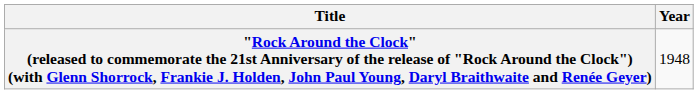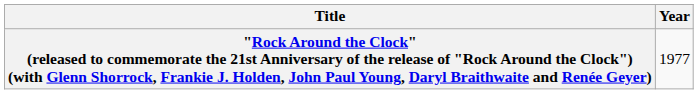(674, 58) 1948 -> (674, 58) 1977
